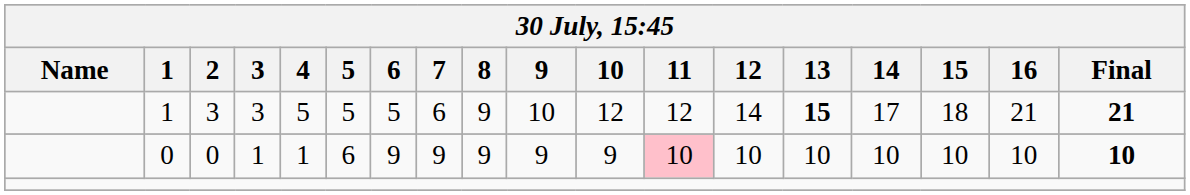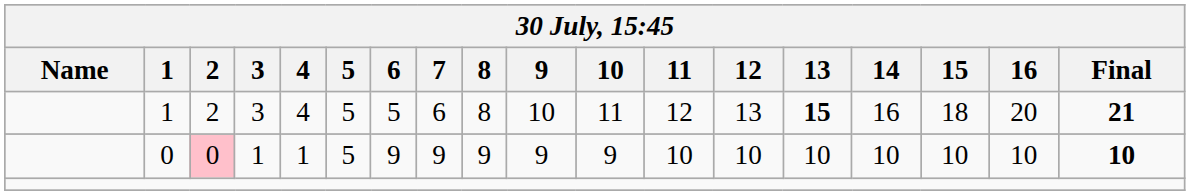(212, 112) 3 -> (212, 112) 2
(303, 112) 5 -> (303, 112) 4
(484, 112) 9 -> (484, 112) 8
(610, 112) 12 -> (610, 112) 11
(748, 112) 14 -> (748, 112) 13
(886, 112) 17 -> (886, 112) 16
(1024, 112) 21 -> (1024, 112) 20
(212, 155) no background -> (212, 155) pink background
(348, 155) 6 -> (348, 155) 5
(679, 155) pink background -> (679, 155) no background
